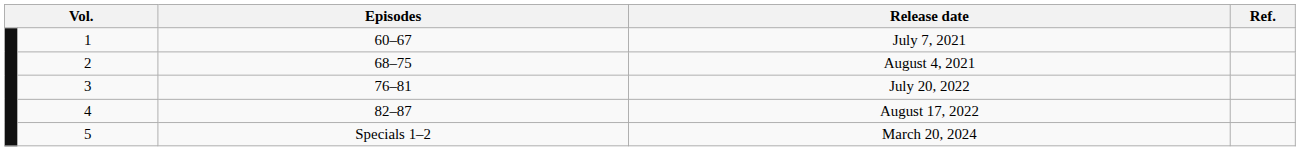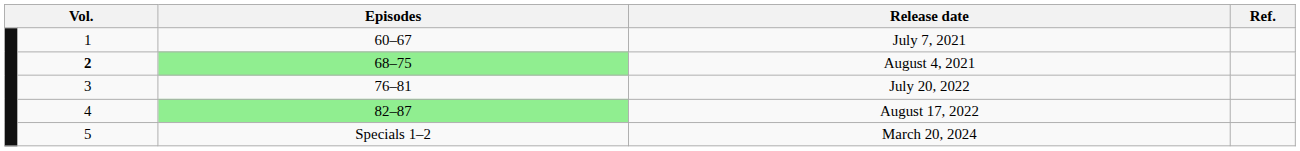(88, 63) normal -> (88, 63) bold
(393, 63) no background -> (393, 63) lightgreen background
(393, 110) no background -> (393, 110) lightgreen background
